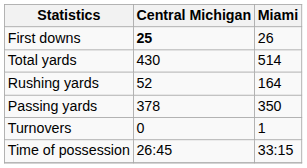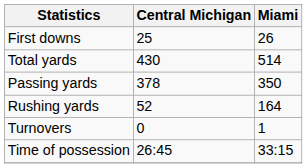(144, 38) bold -> (144, 38) normal
rows swapped: (53, 83) <-> (52, 106)
